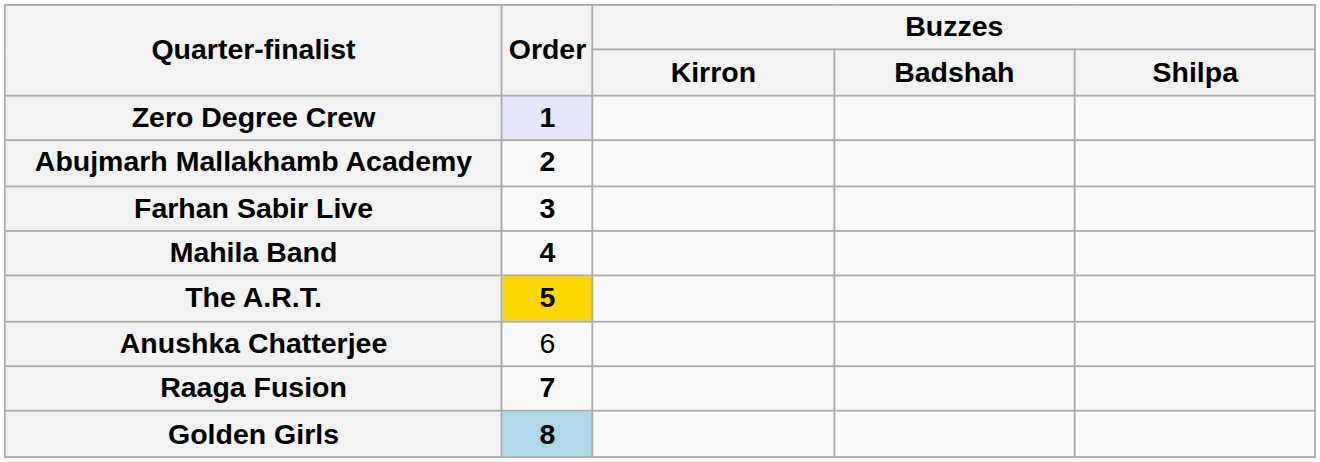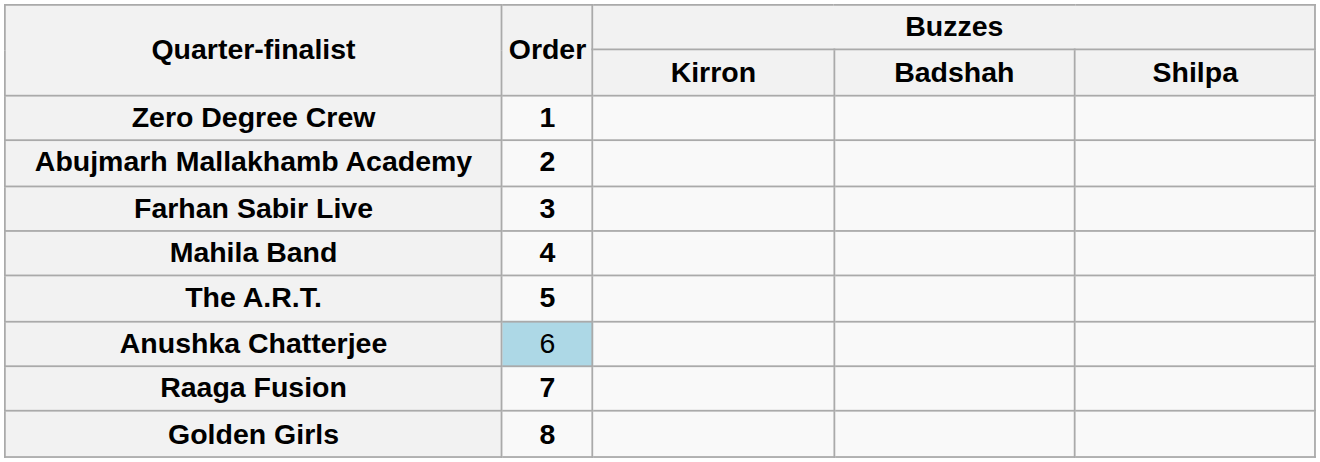(548, 117) lavender background -> (548, 117) no background
(548, 298) gold background -> (548, 298) no background
(548, 343) no background -> (548, 343) lightblue background
(548, 433) lightblue background -> (548, 433) no background
